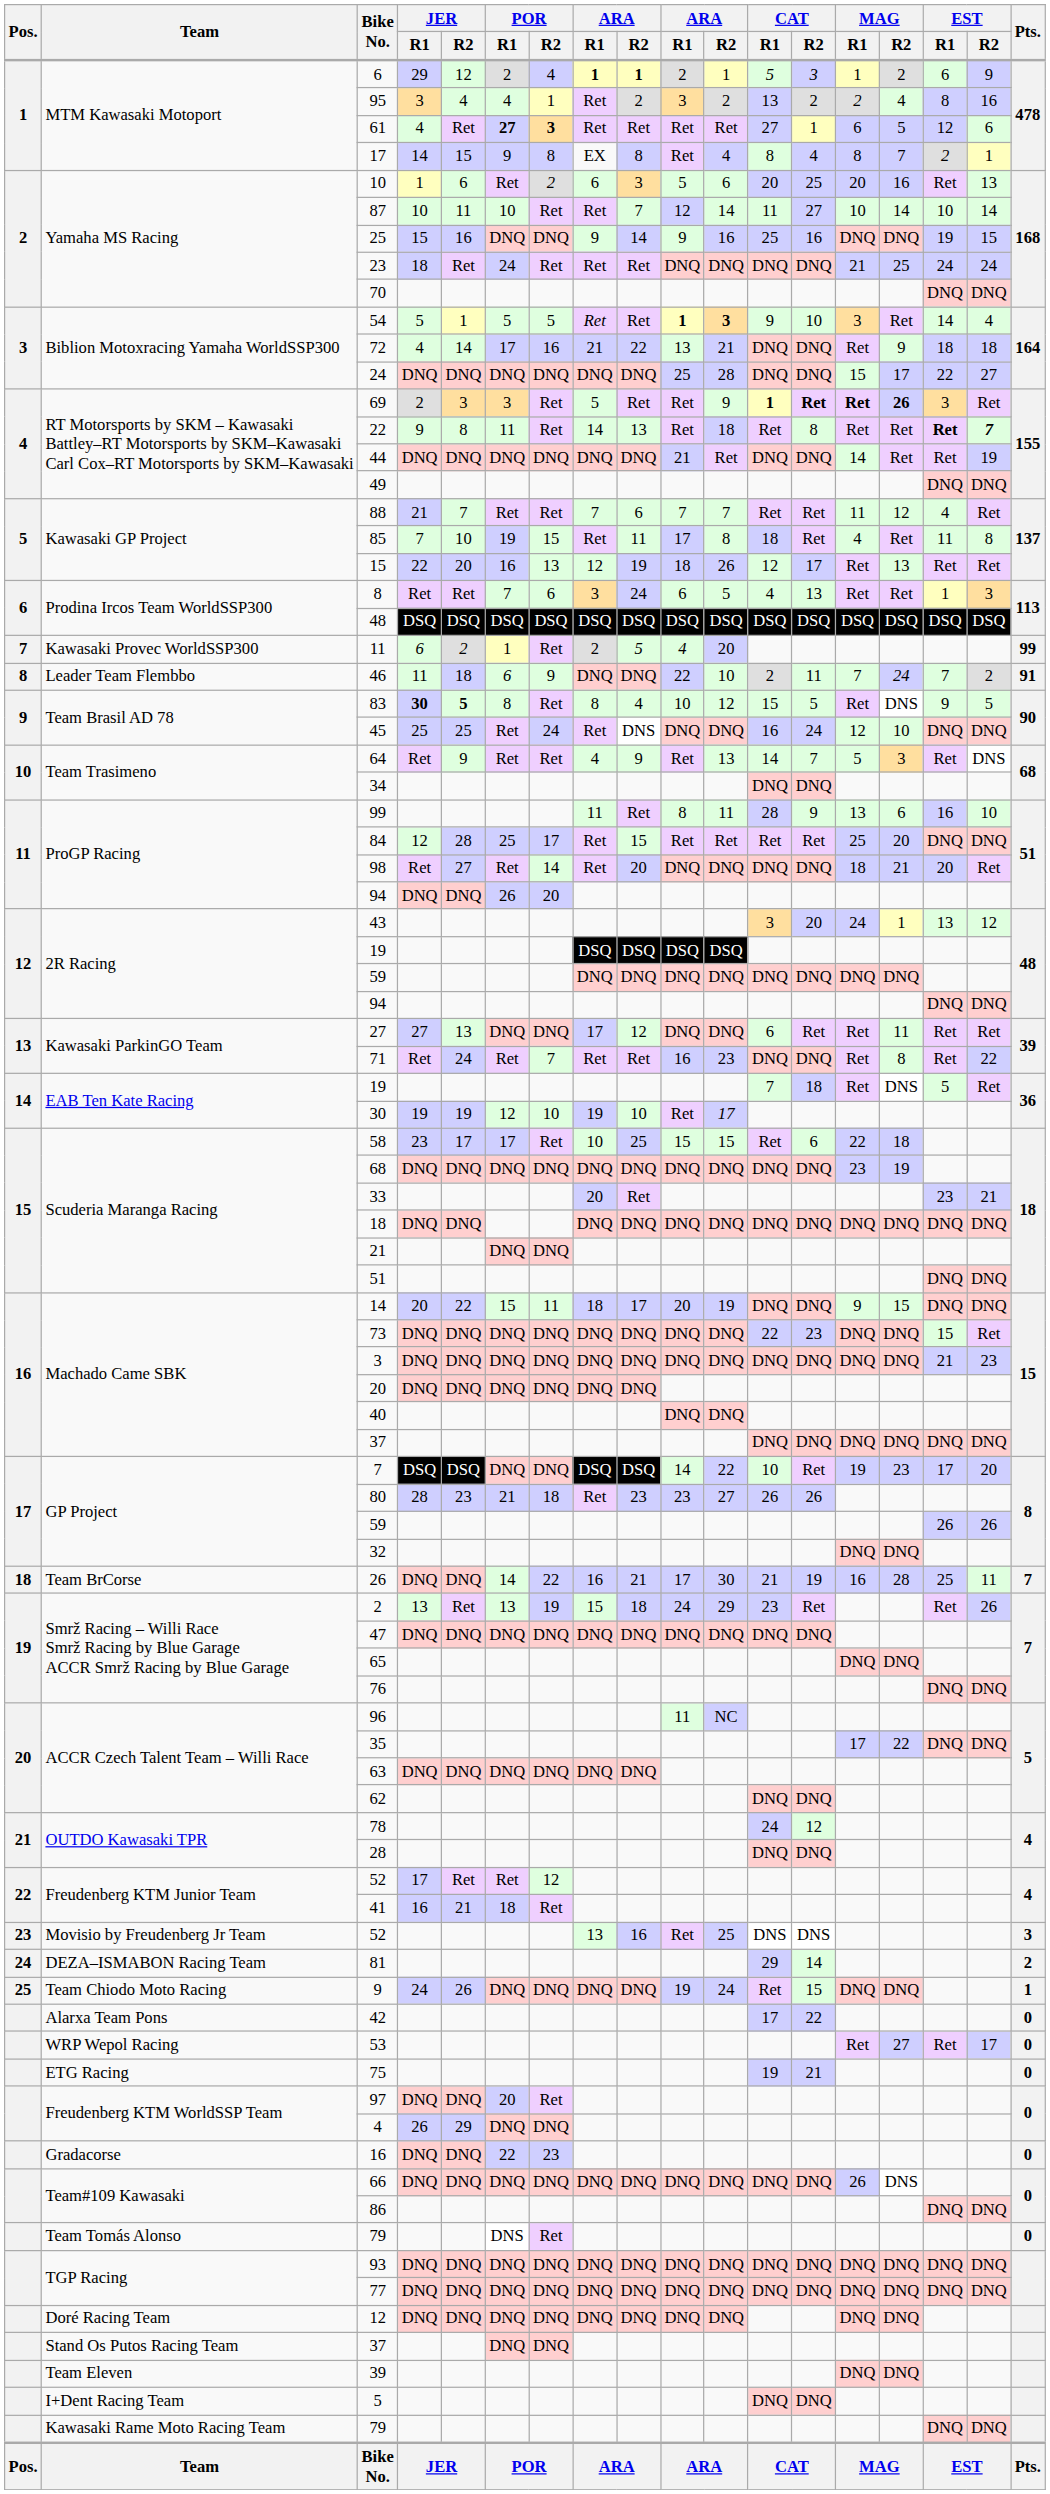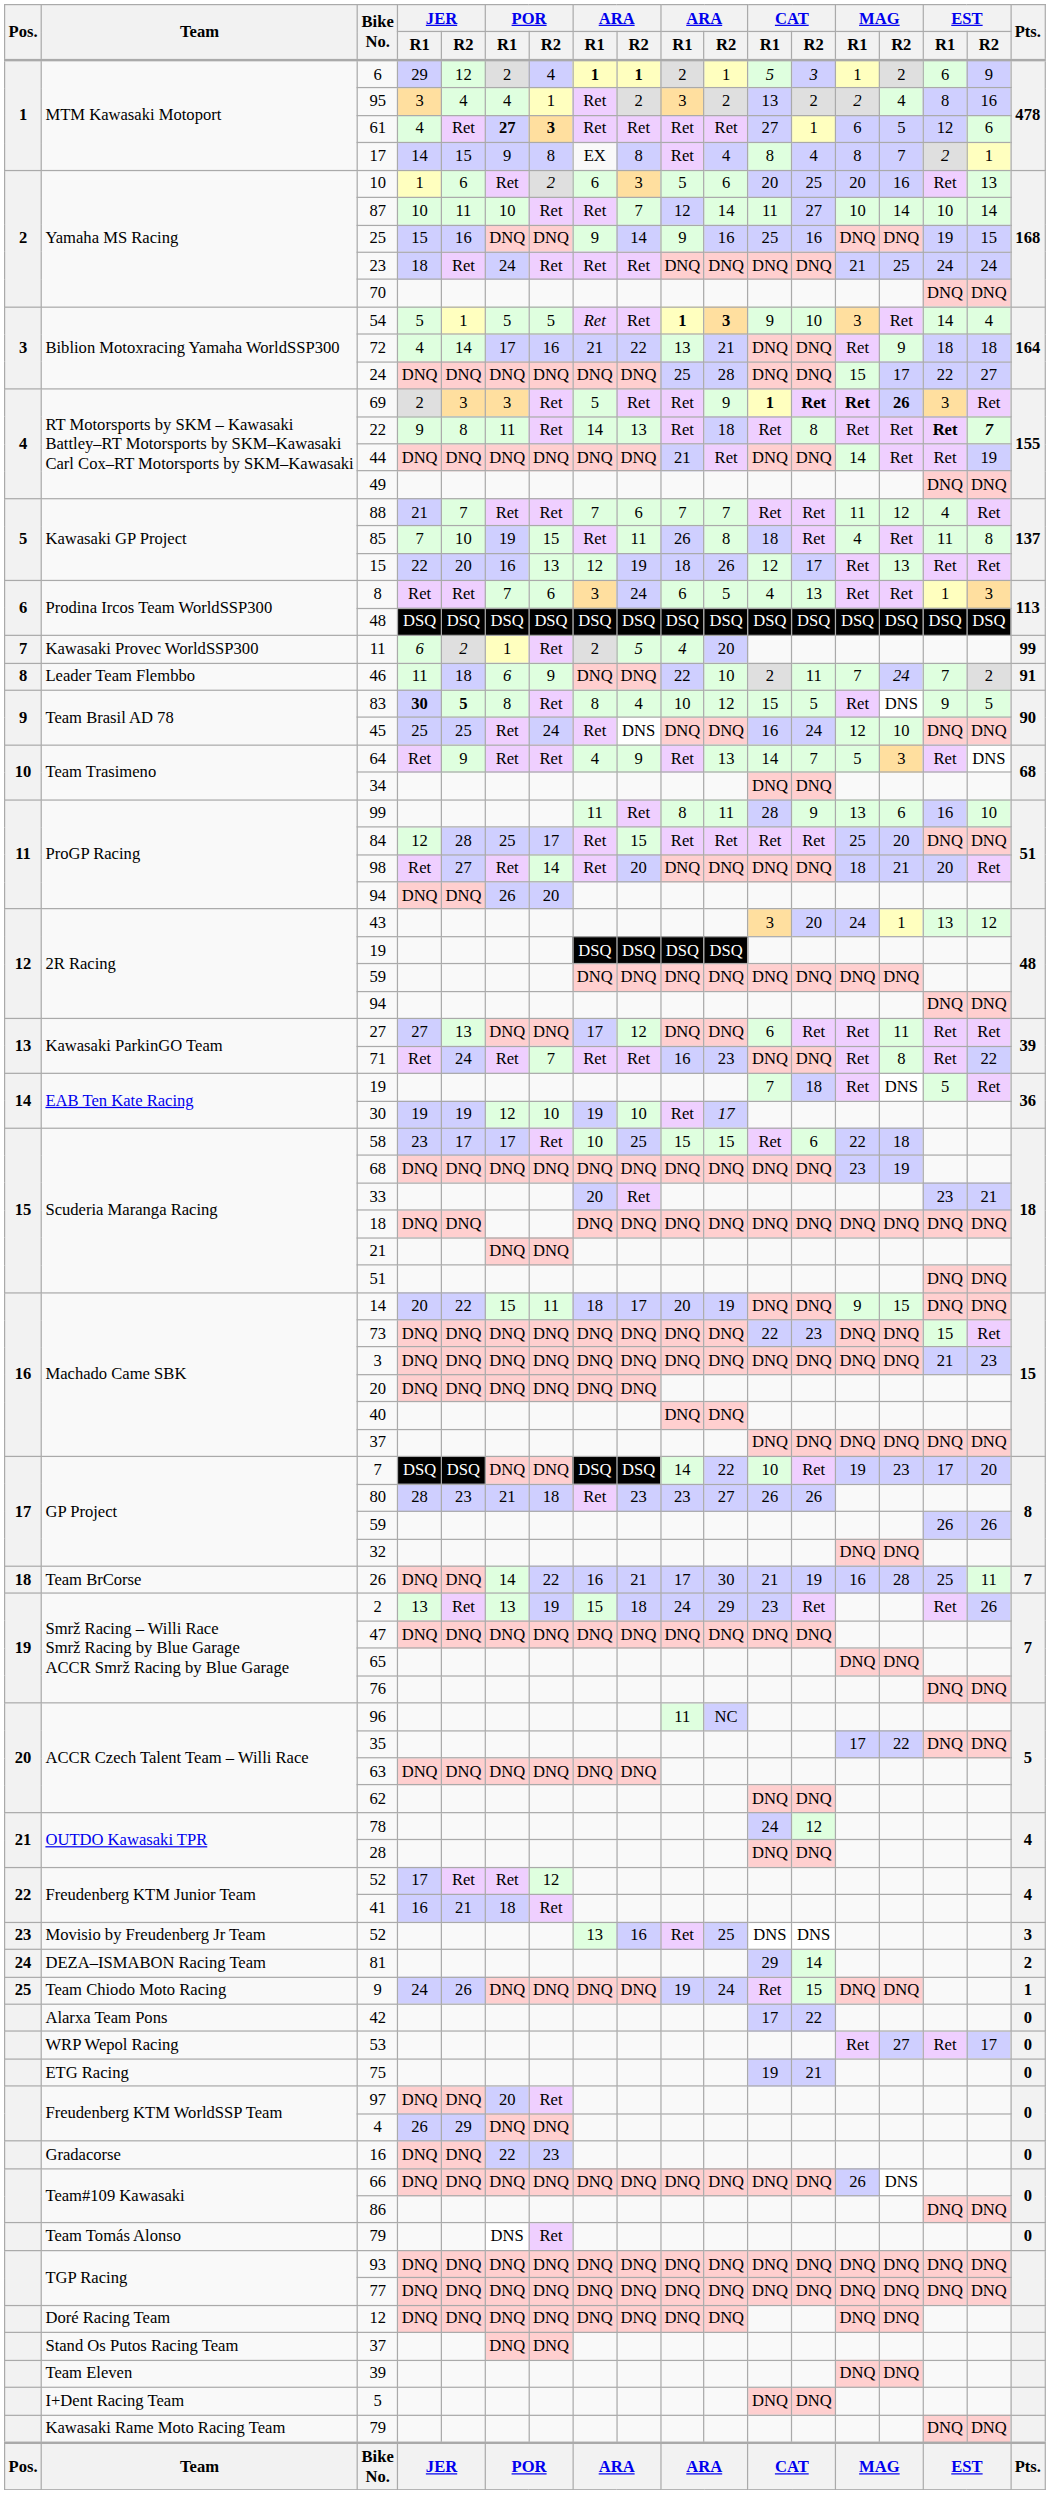(682, 539) 17 -> (682, 539) 26
